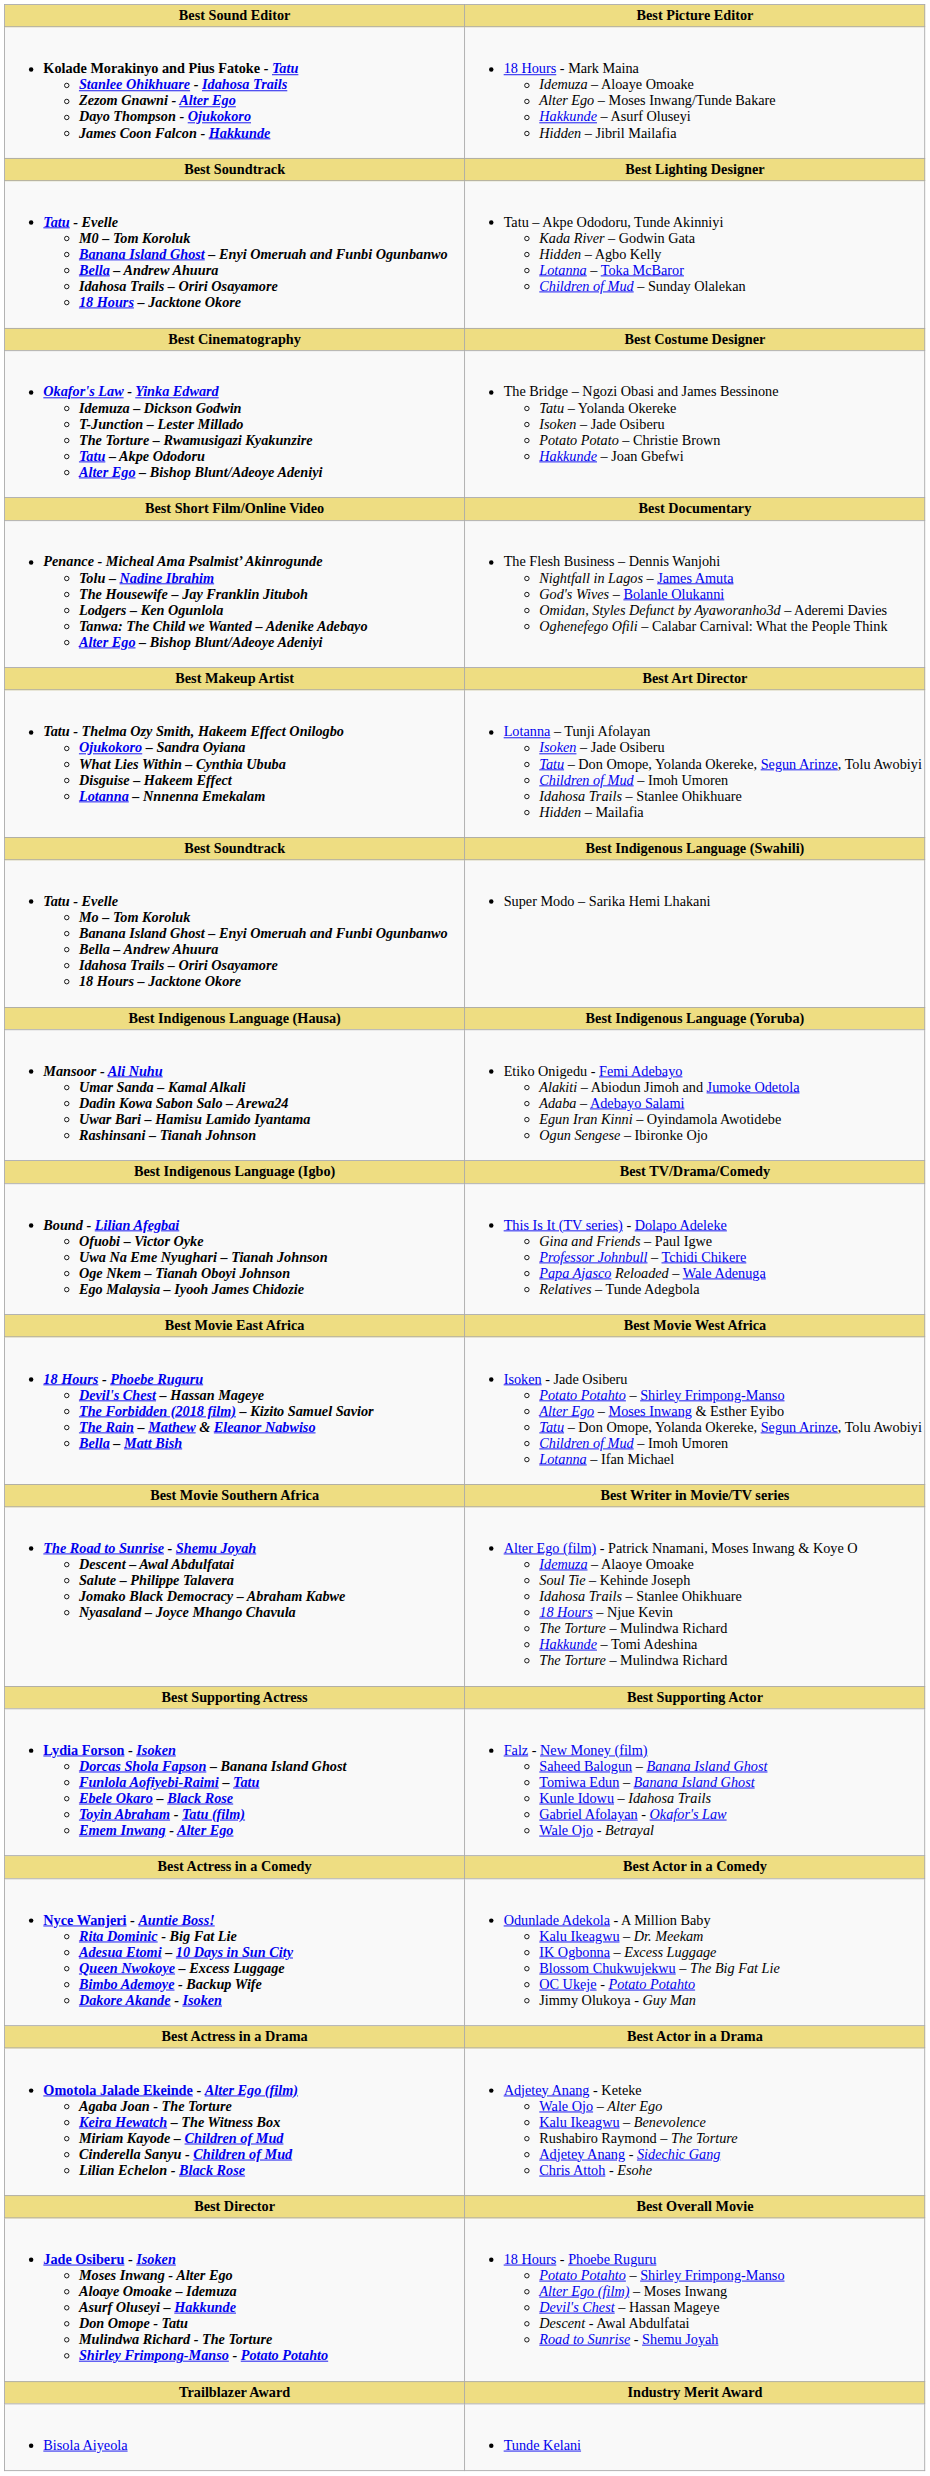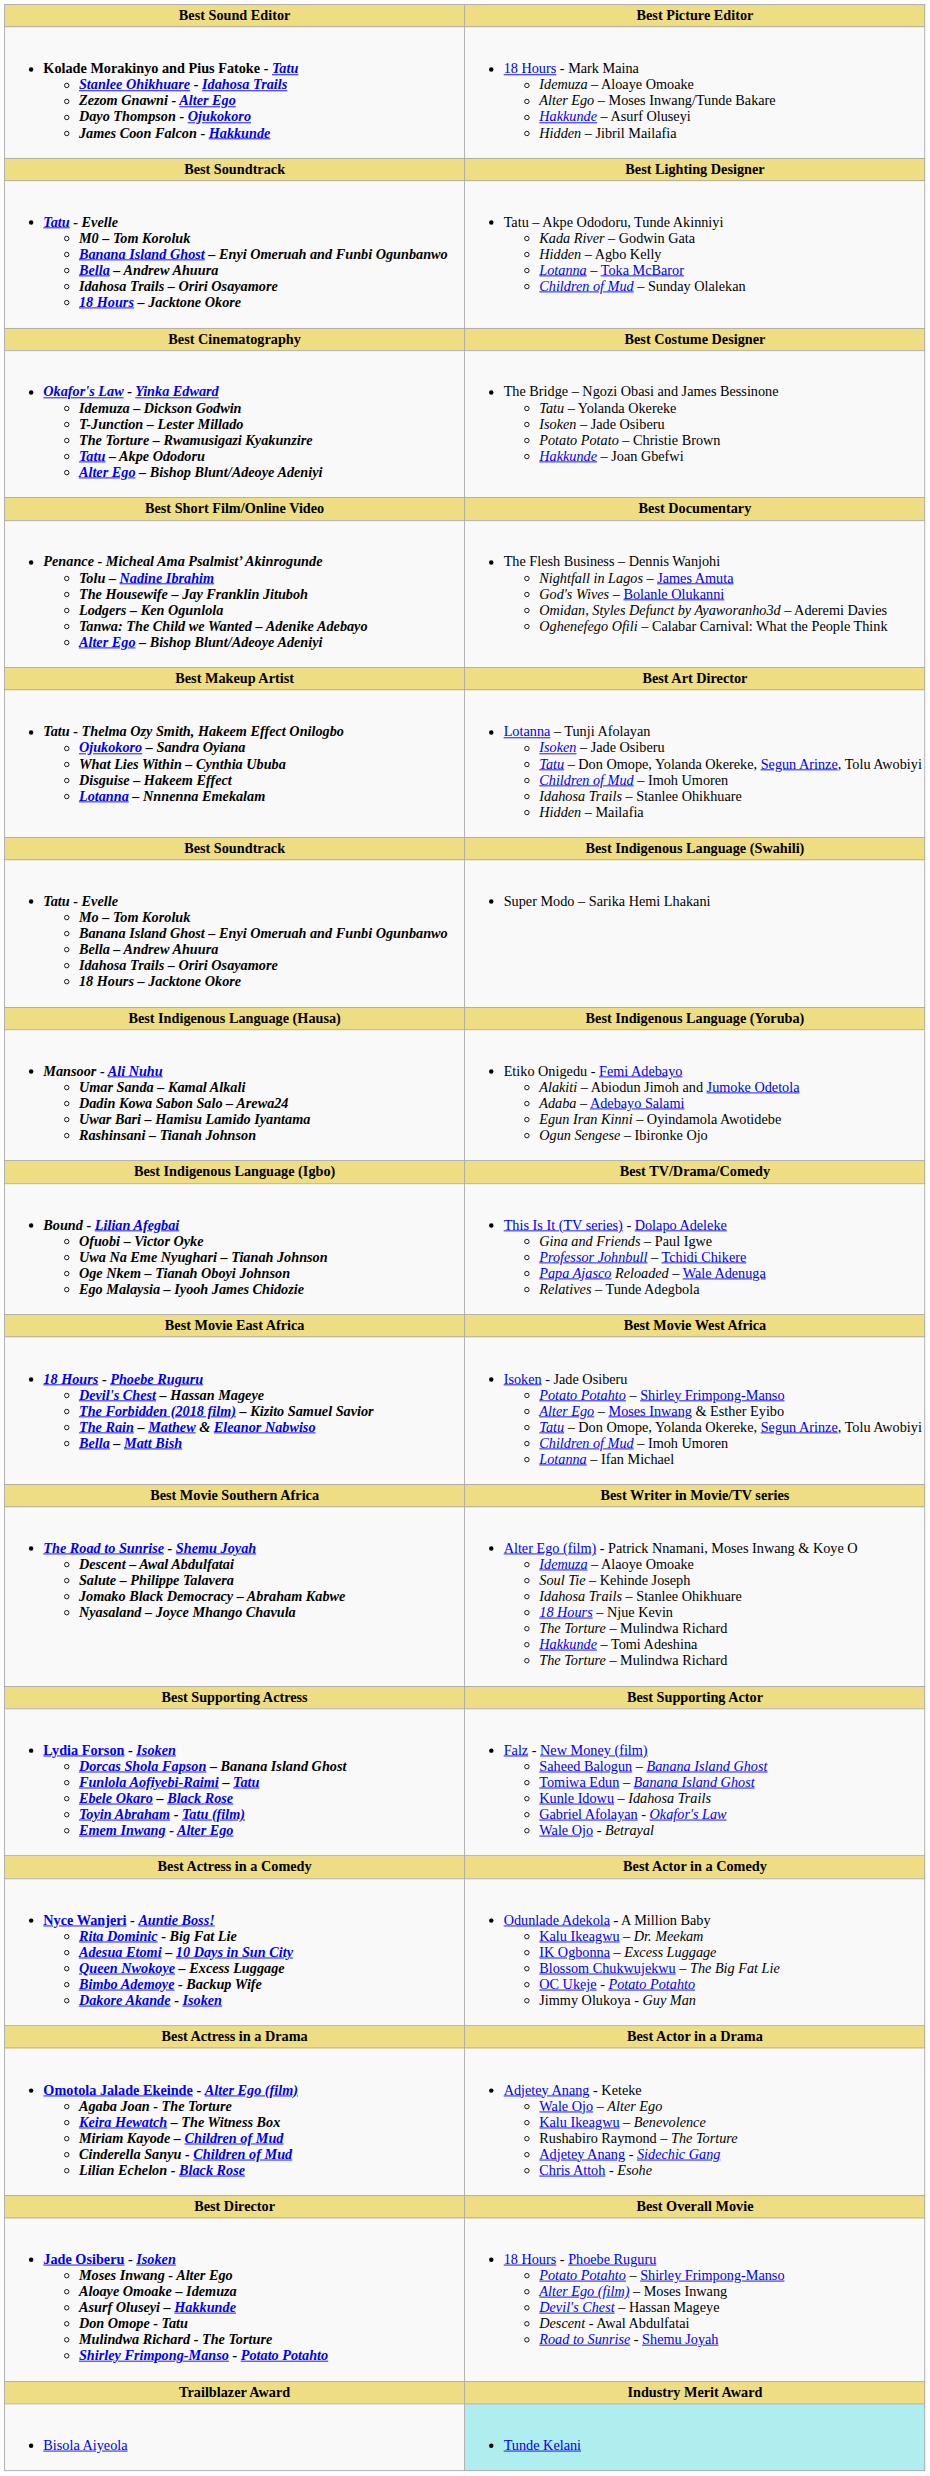(695, 2445) no background -> (695, 2445) paleturquoise background
